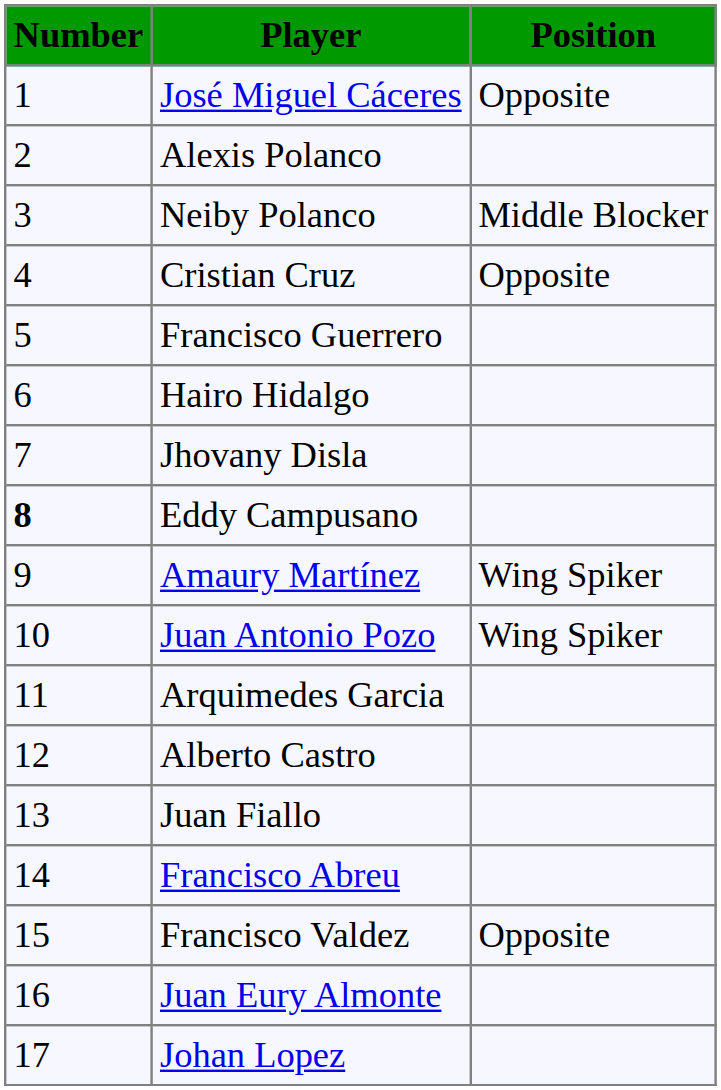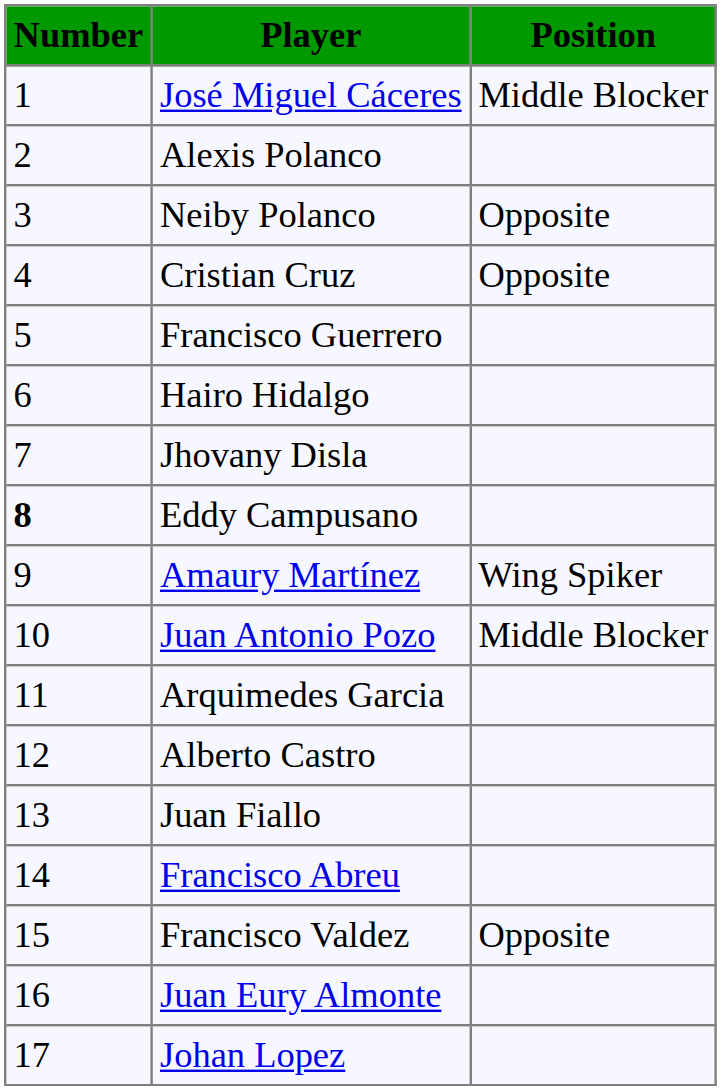(544, 94) Opposite -> (593, 94) Middle Blocker
(593, 214) Middle Blocker -> (544, 214) Opposite
(570, 634) Wing Spiker -> (593, 634) Middle Blocker
